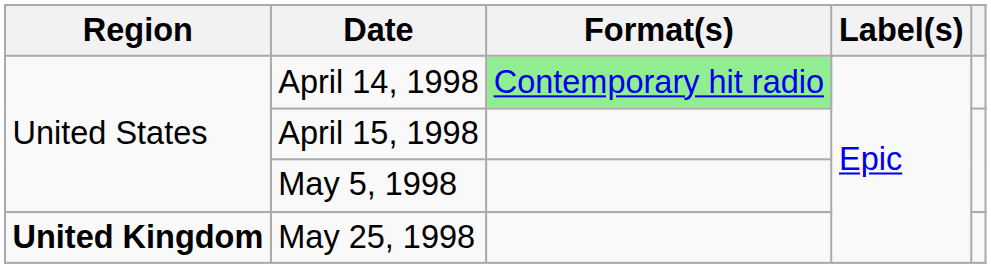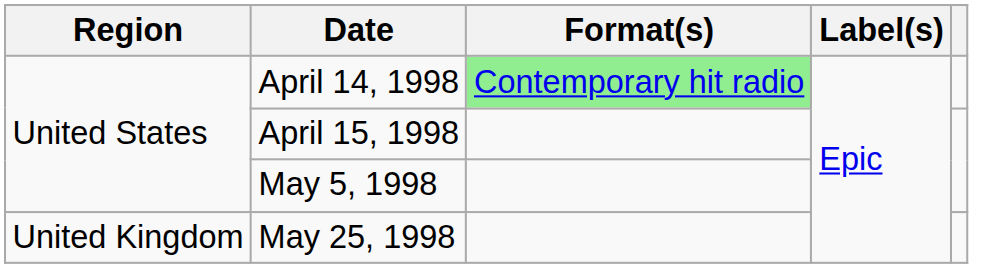(138, 236) bold -> (128, 236) normal
